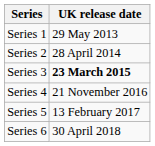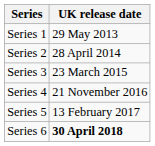(91, 72) bold -> (90, 72) normal
(86, 131) normal -> (88, 131) bold
